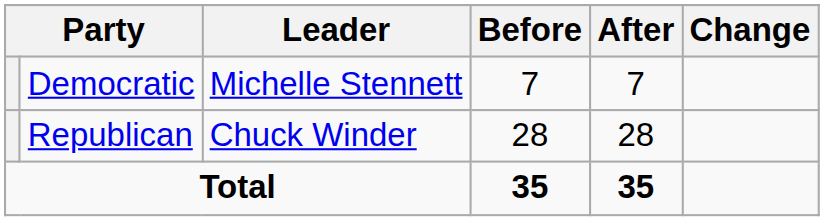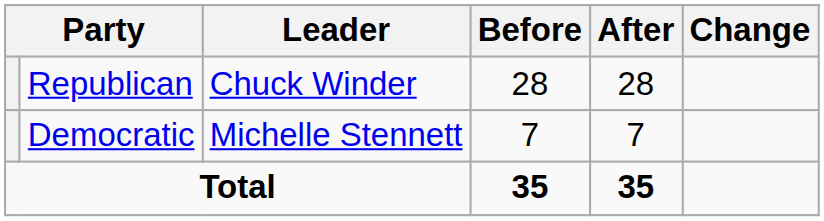rows swapped: (110, 135) <-> (111, 82)
